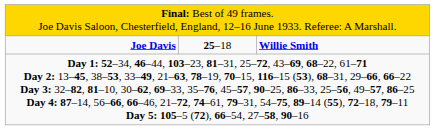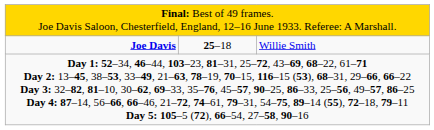(289, 45) bold -> (287, 45) normal
